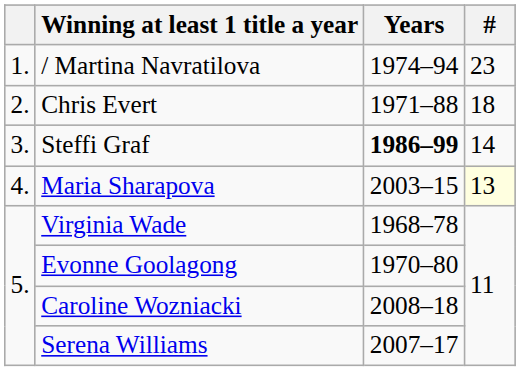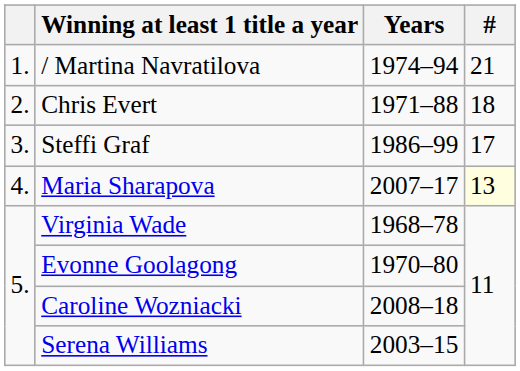(483, 64) 23 -> (483, 64) 21
(414, 145) bold -> (414, 145) normal
(483, 145) 14 -> (483, 145) 17
(414, 185) 2003–15 -> (414, 185) 2007–17
(414, 345) 2007–17 -> (414, 345) 2003–15
